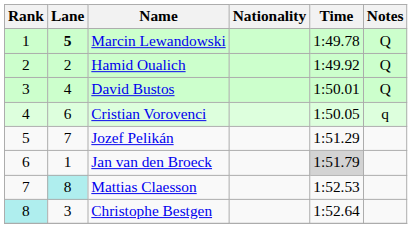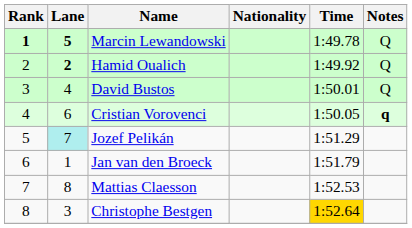(26, 41) normal -> (26, 41) bold
(68, 65) normal -> (68, 65) bold
(385, 114) normal -> (385, 114) bold
(68, 138) no background -> (68, 138) paleturquoise background
(337, 162) lightgrey background -> (337, 162) no background
(68, 187) paleturquoise background -> (68, 187) no background
(26, 211) paleturquoise background -> (26, 211) no background
(337, 211) no background -> (337, 211) gold background
